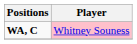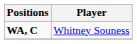(92, 30) pink background -> (92, 30) no background
